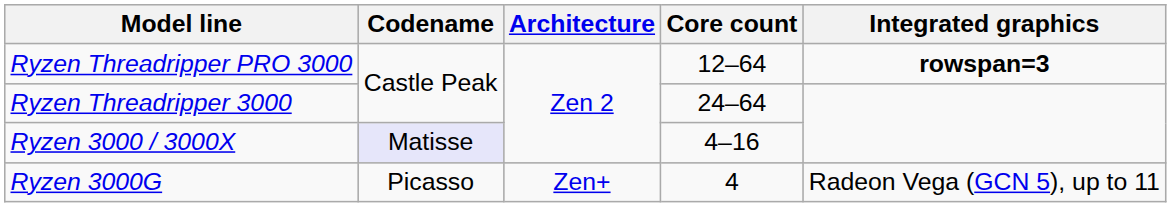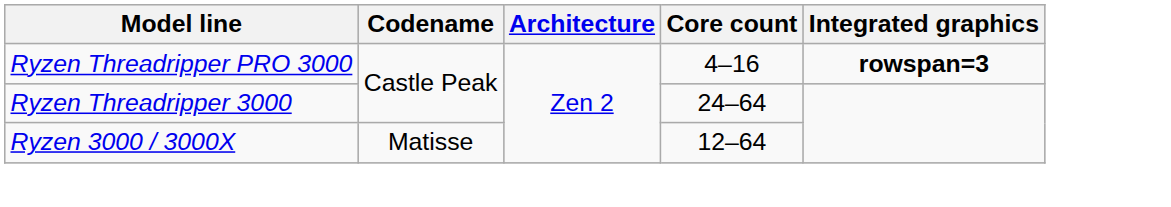(732, 63) 12–64 -> (732, 63) 4–16
(431, 142) lavender background -> (431, 142) no background
(732, 142) 4–16 -> (732, 142) 12–64
- row: (86, 181)
